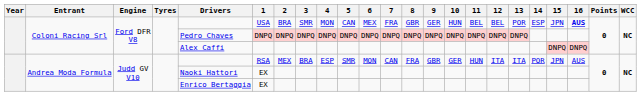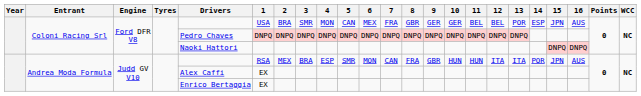(455, 23) HUN -> (455, 23) GER
(578, 23) bold -> (578, 23) normal
(202, 47) Alex Caffi -> (209, 47) Naoki Hattori
(455, 60) GER -> (455, 60) HUN
(209, 72) Naoki Hattori -> (202, 72) Alex Caffi
